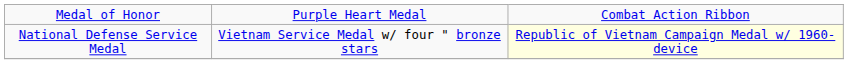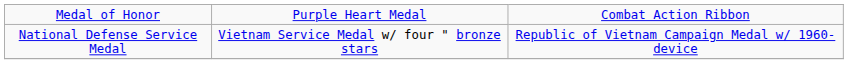(675, 42) lightyellow background -> (675, 42) no background
